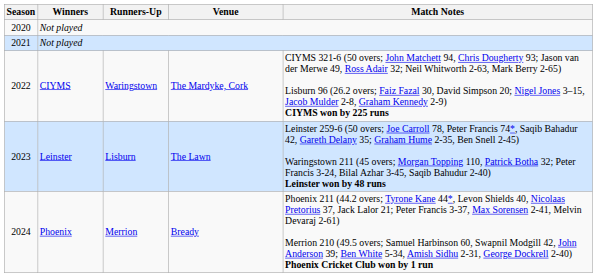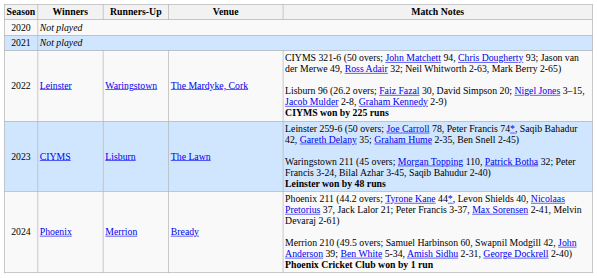(55, 86) CIYMS -> (56, 86) Leinster
(56, 156) Leinster -> (55, 156) CIYMS
